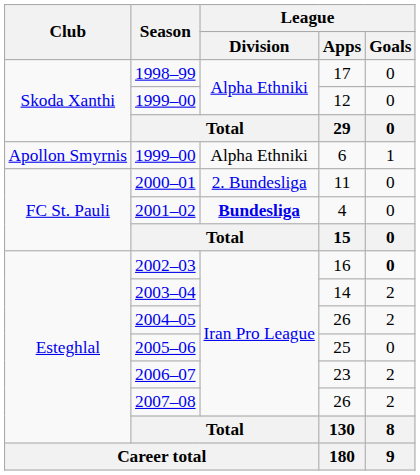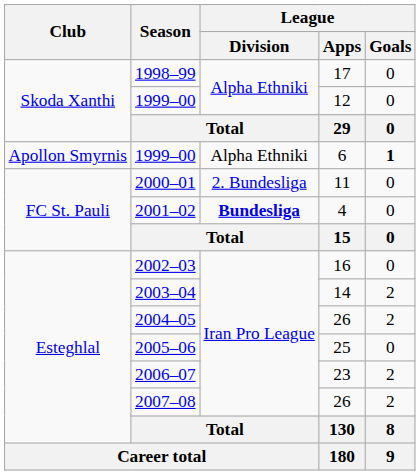(390, 155) normal -> (390, 155) bold
(390, 264) bold -> (390, 264) normal
